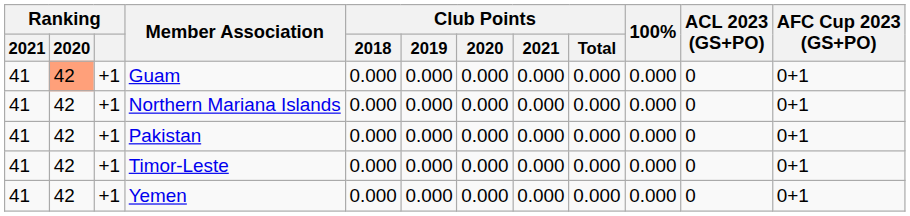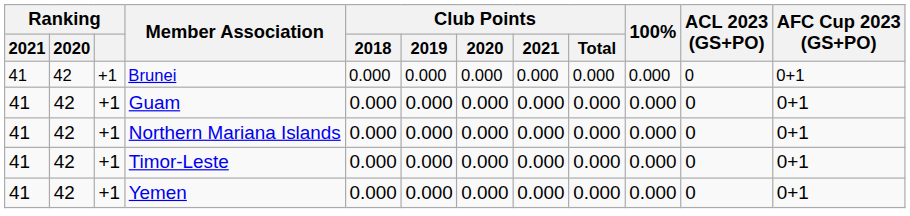+ row: (152, 74)
(64, 75) lightsalmon background -> (64, 102) no background
- row: (165, 135)
